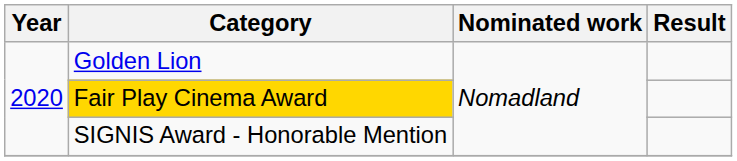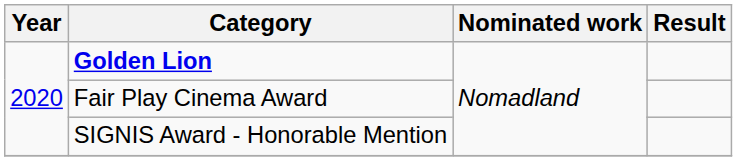(138, 60) normal -> (143, 60) bold
(201, 98) gold background -> (201, 98) no background
